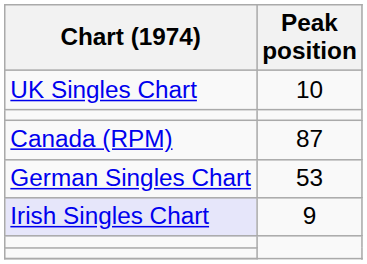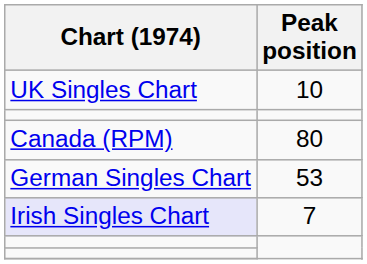(309, 139) 87 -> (309, 139) 80
(309, 216) 9 -> (309, 216) 7
